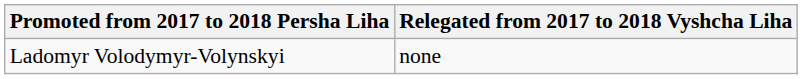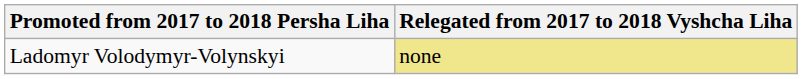(420, 55) no background -> (420, 55) khaki background
